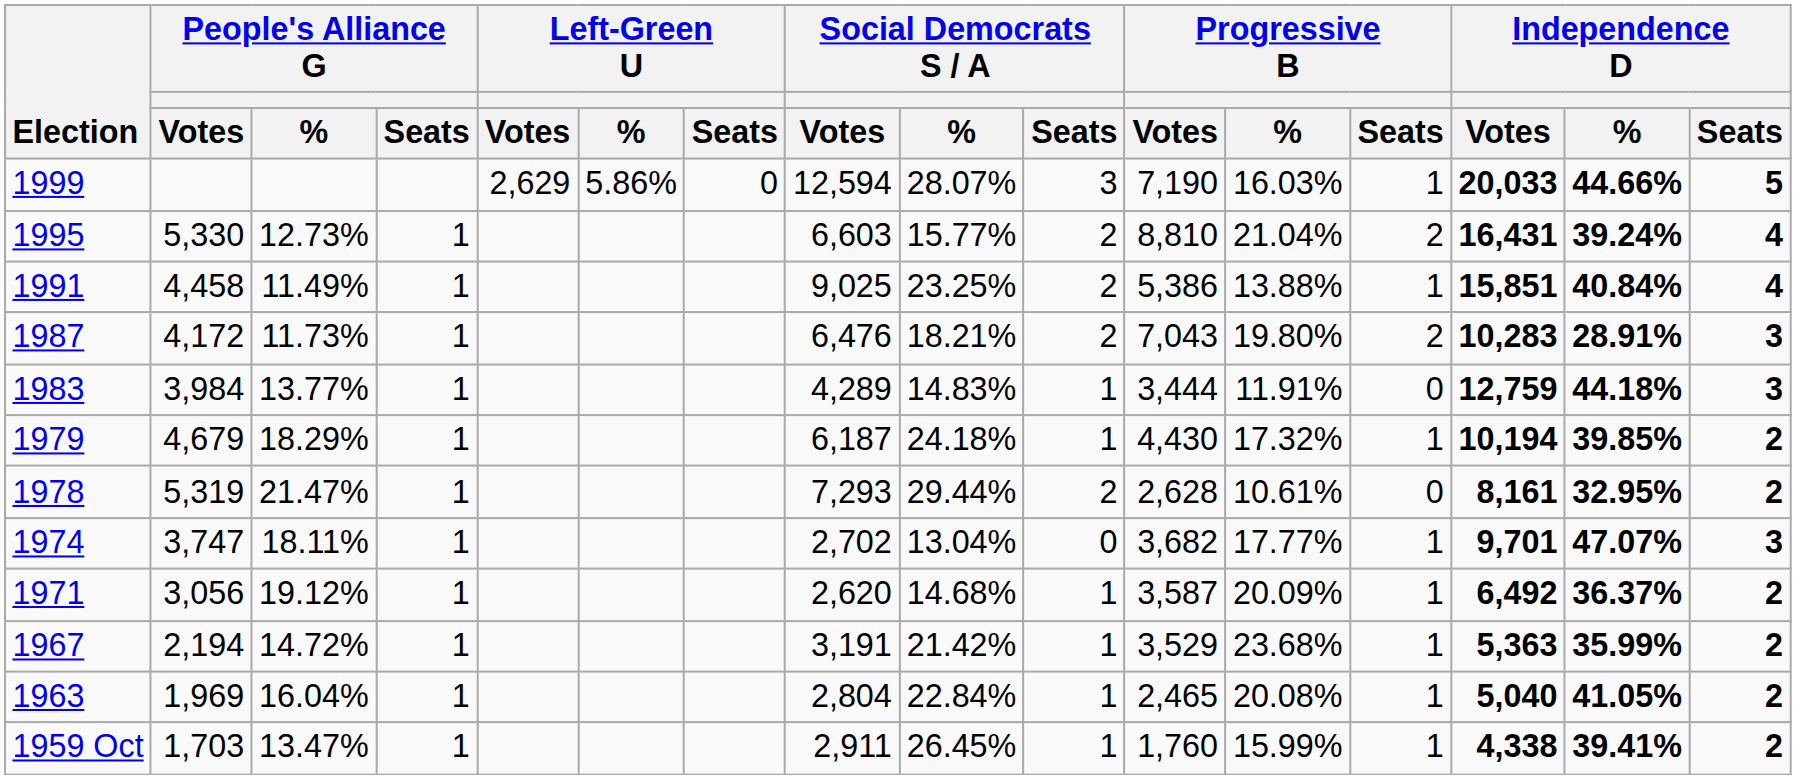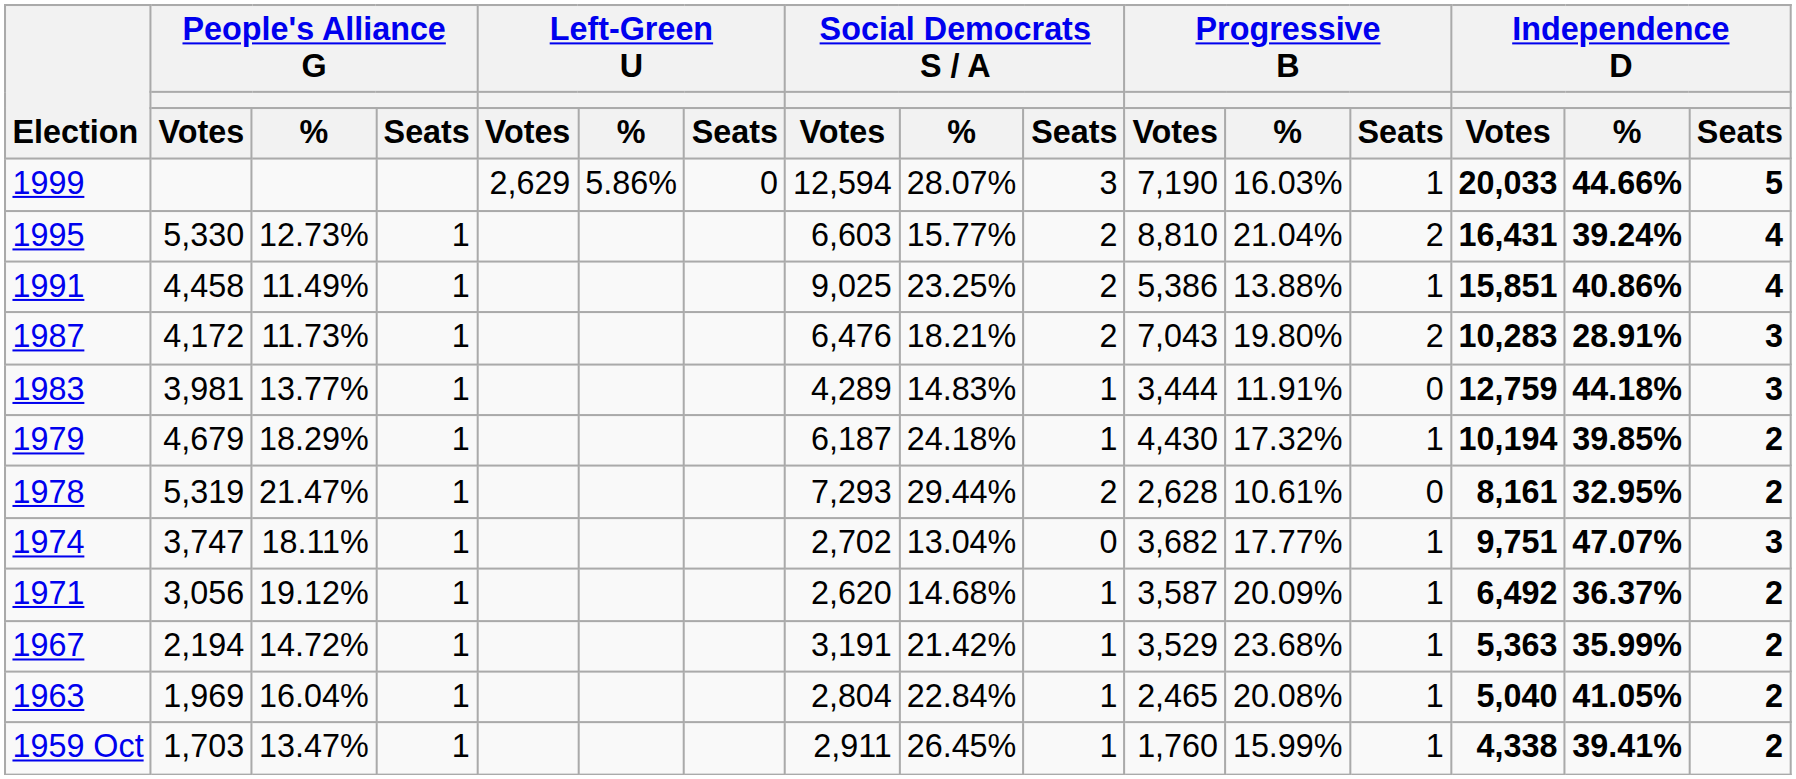(1627, 286) 40.84% -> (1627, 286) 40.86%
(204, 388) 3,984 -> (204, 388) 3,981
(1517, 542) 9,701 -> (1517, 542) 9,751
